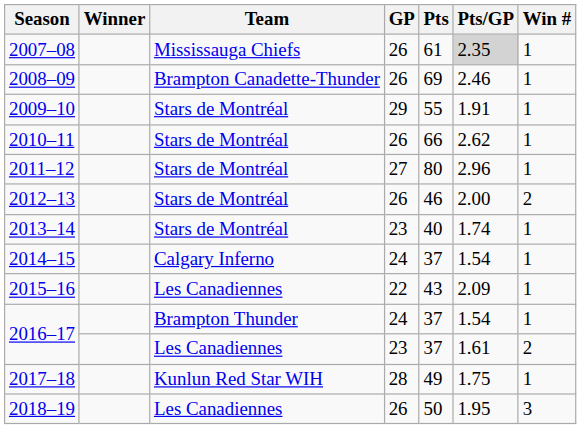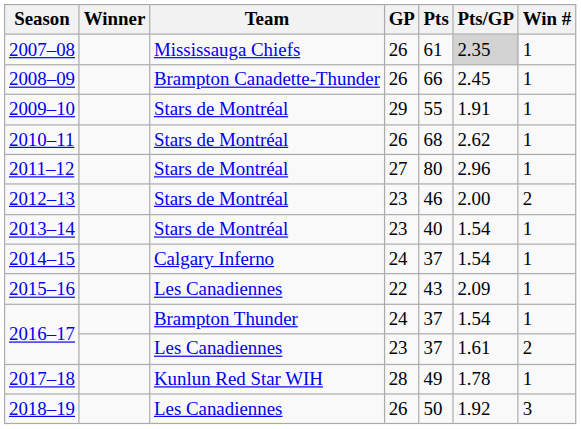(433, 79) 69 -> (433, 79) 66
(474, 79) 2.46 -> (474, 79) 2.45
(433, 139) 66 -> (433, 139) 68
(398, 199) 26 -> (398, 199) 23
(474, 229) 1.74 -> (474, 229) 1.54
(474, 378) 1.75 -> (474, 378) 1.78
(474, 408) 1.95 -> (474, 408) 1.92
